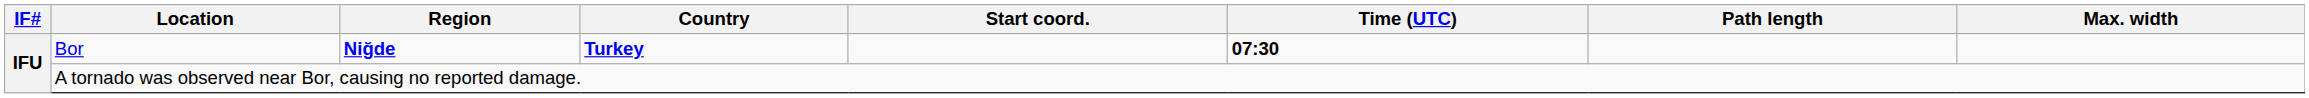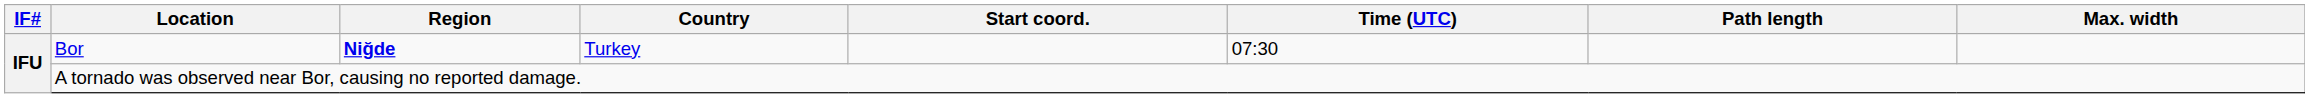(614, 48) bold -> (612, 48) normal
(1255, 48) bold -> (1255, 48) normal
